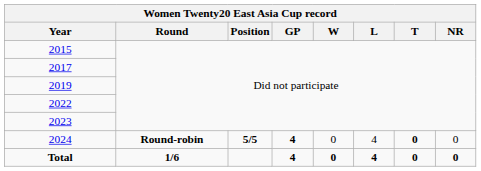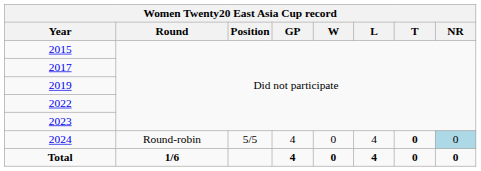(172, 139) bold -> (172, 139) normal
(250, 139) bold -> (250, 139) normal
(293, 139) bold -> (293, 139) normal
(456, 139) no background -> (456, 139) lightblue background
